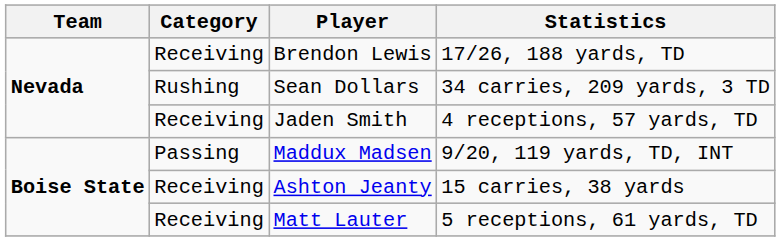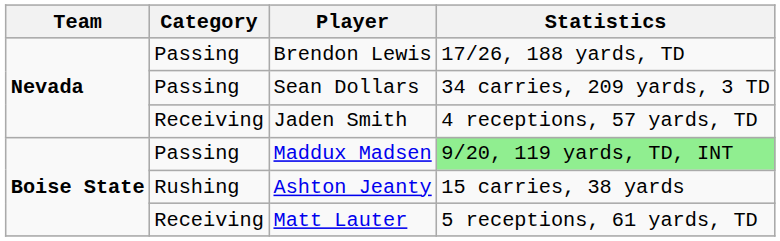(209, 55) Receiving -> (197, 55) Passing
(197, 88) Rushing -> (197, 88) Passing
(587, 154) no background -> (587, 154) lightgreen background
(209, 187) Receiving -> (197, 187) Rushing
